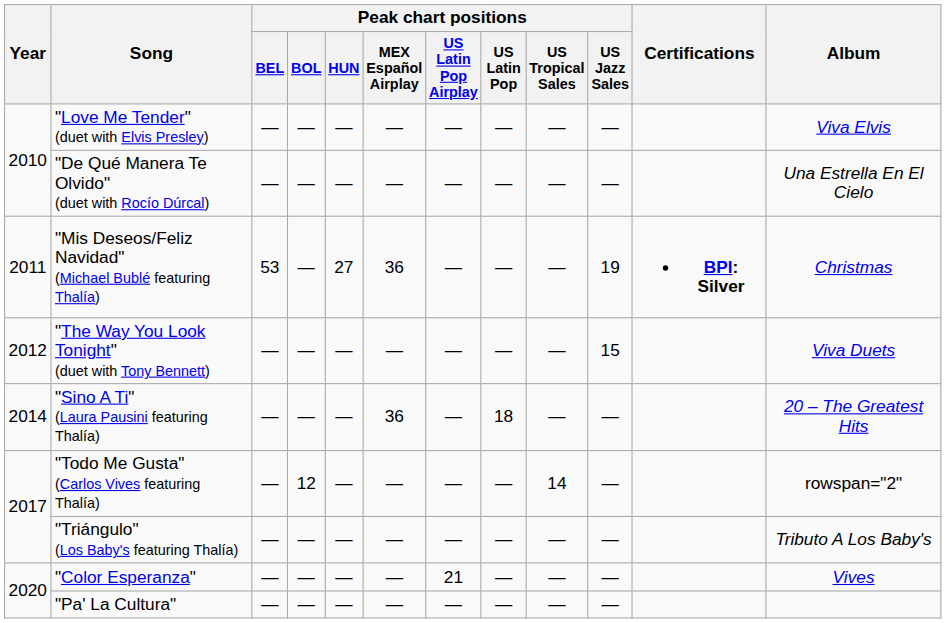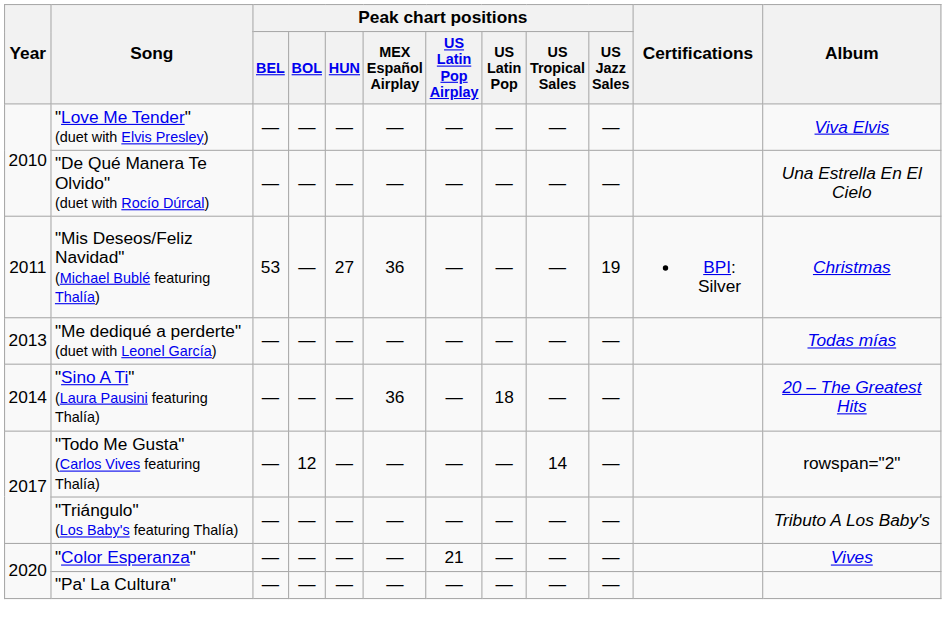(699, 277) bold -> (698, 277) normal
- row: (132, 350)
+ row: (148, 340)
